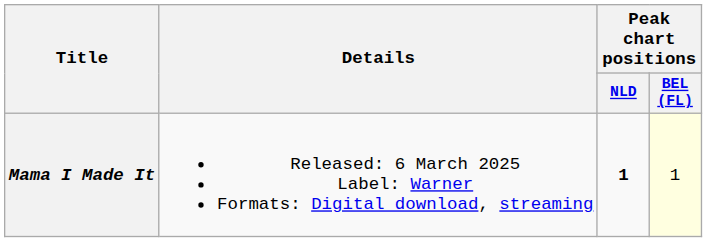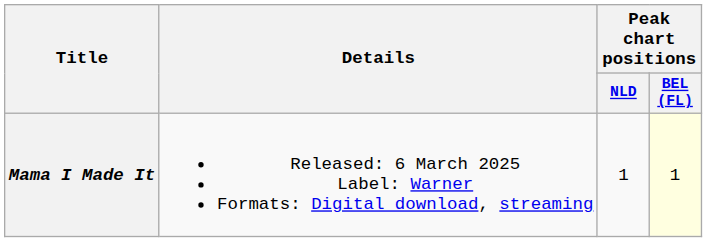(623, 174) bold -> (623, 174) normal
